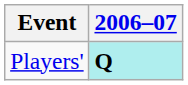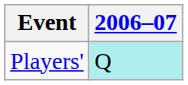(104, 60) bold -> (103, 60) normal
